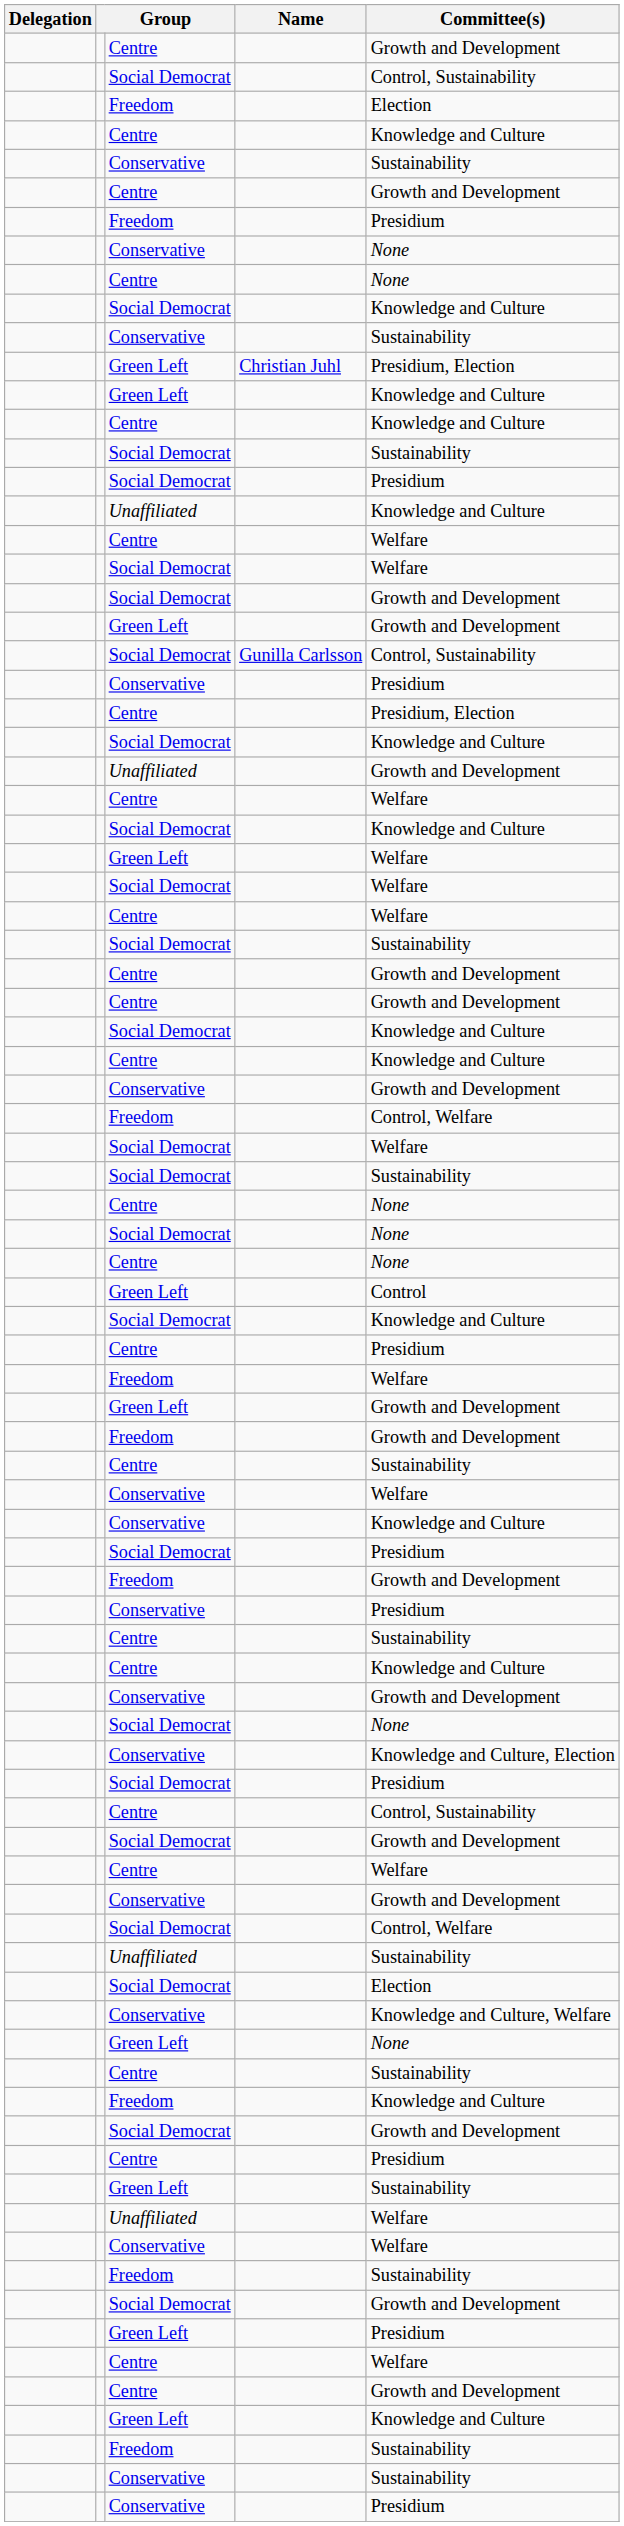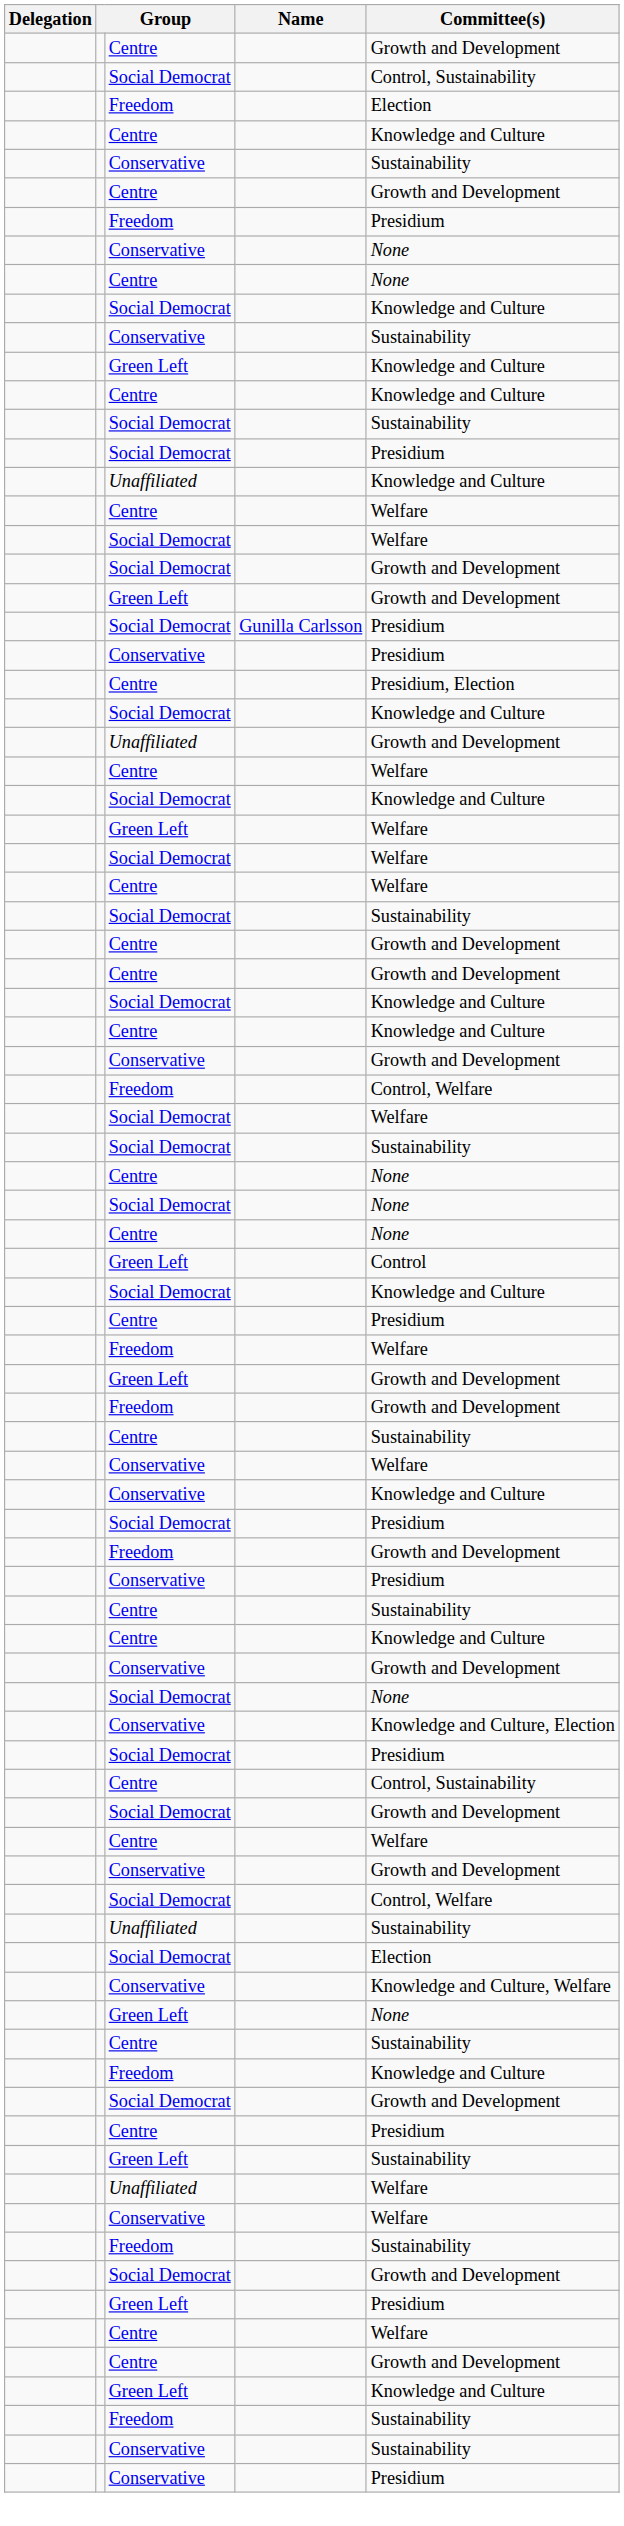- row: (148, 366)
(453, 655) Control, Sustainability -> (408, 626) Presidium
